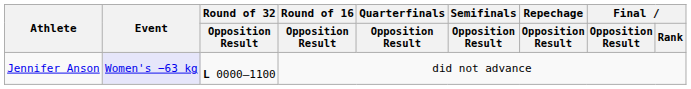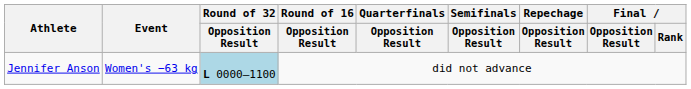(151, 68) lavender background -> (151, 68) no background
(239, 75) no background -> (239, 75) lightblue background
